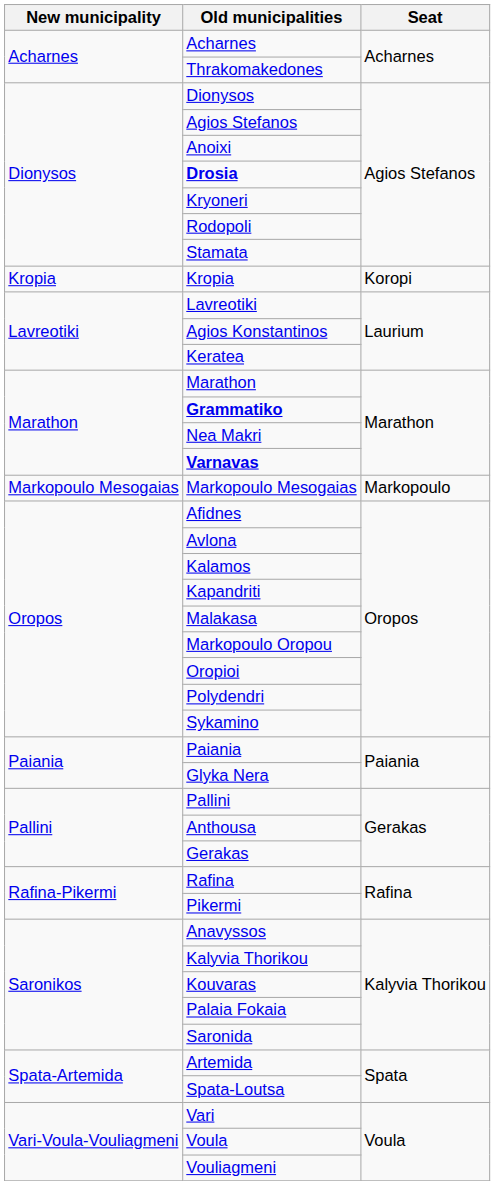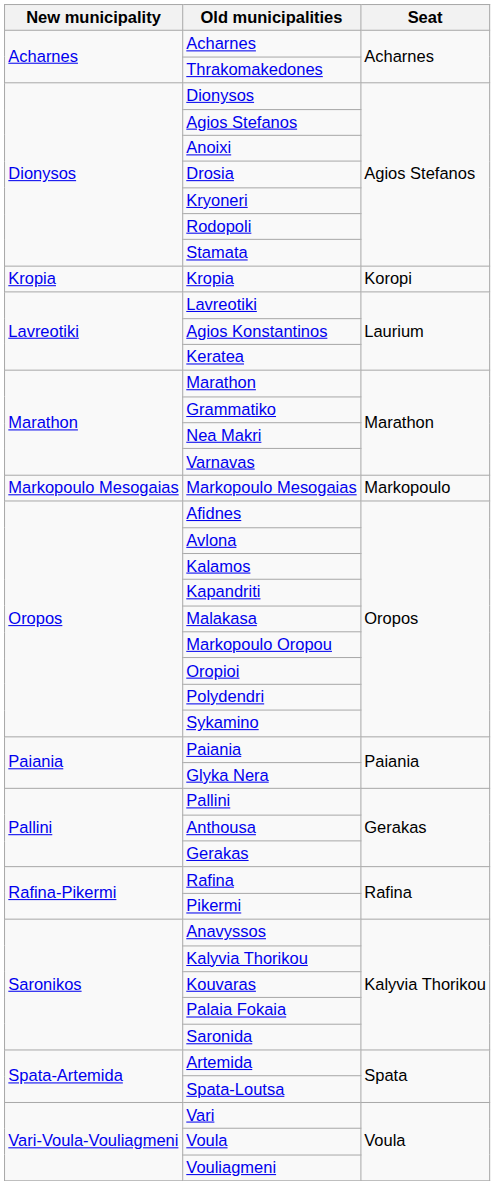(212, 174) bold -> (210, 174) normal
(234, 409) bold -> (231, 409) normal
(222, 461) bold -> (220, 461) normal
